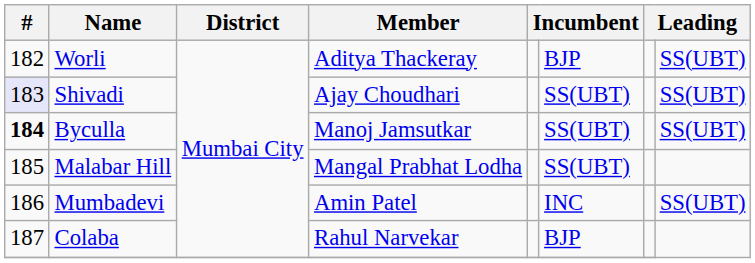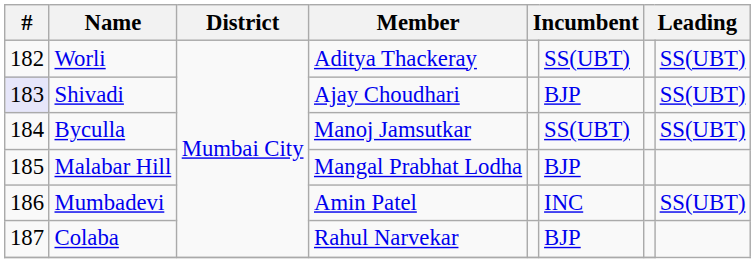(562, 58) BJP -> (587, 58) SS(UBT)
(587, 94) SS(UBT) -> (562, 94) BJP
(27, 130) bold -> (27, 130) normal
(587, 166) SS(UBT) -> (562, 166) BJP
